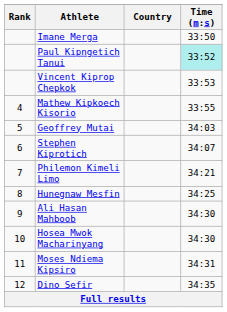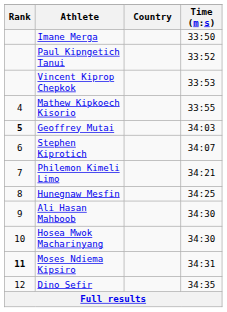(201, 57) paleturquoise background -> (201, 57) no background
(20, 128) normal -> (20, 128) bold
(20, 264) normal -> (20, 264) bold
